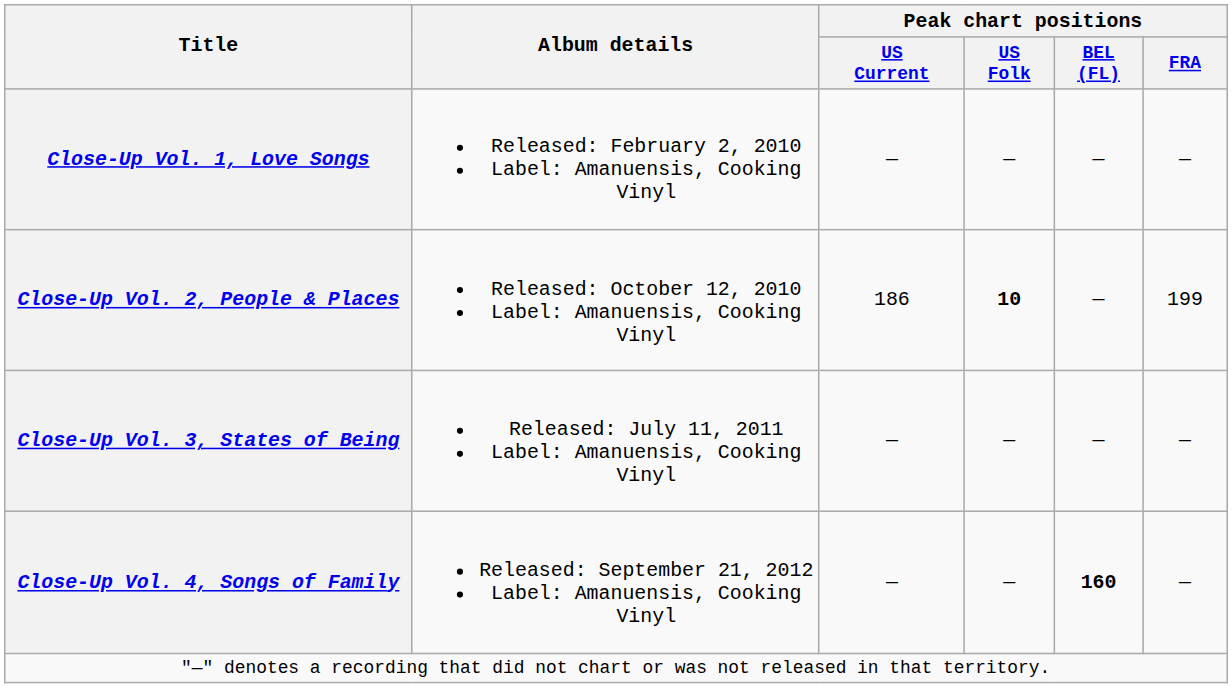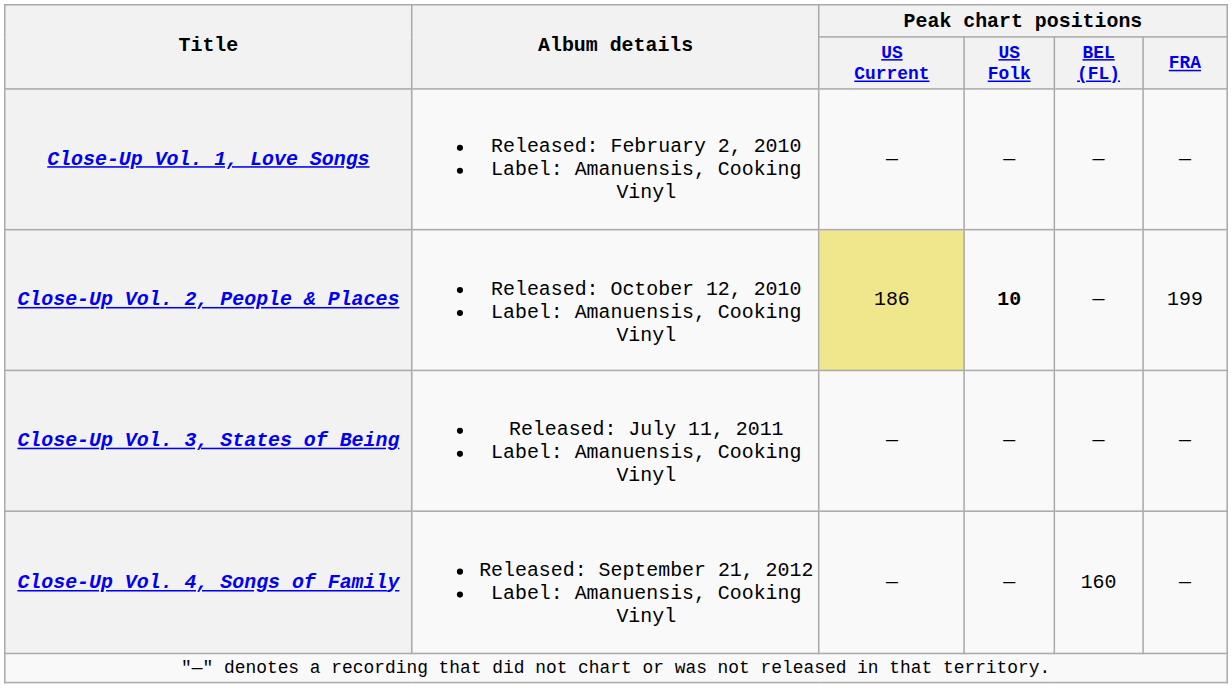(892, 300) no background -> (892, 300) khaki background
(1099, 582) bold -> (1099, 582) normal
